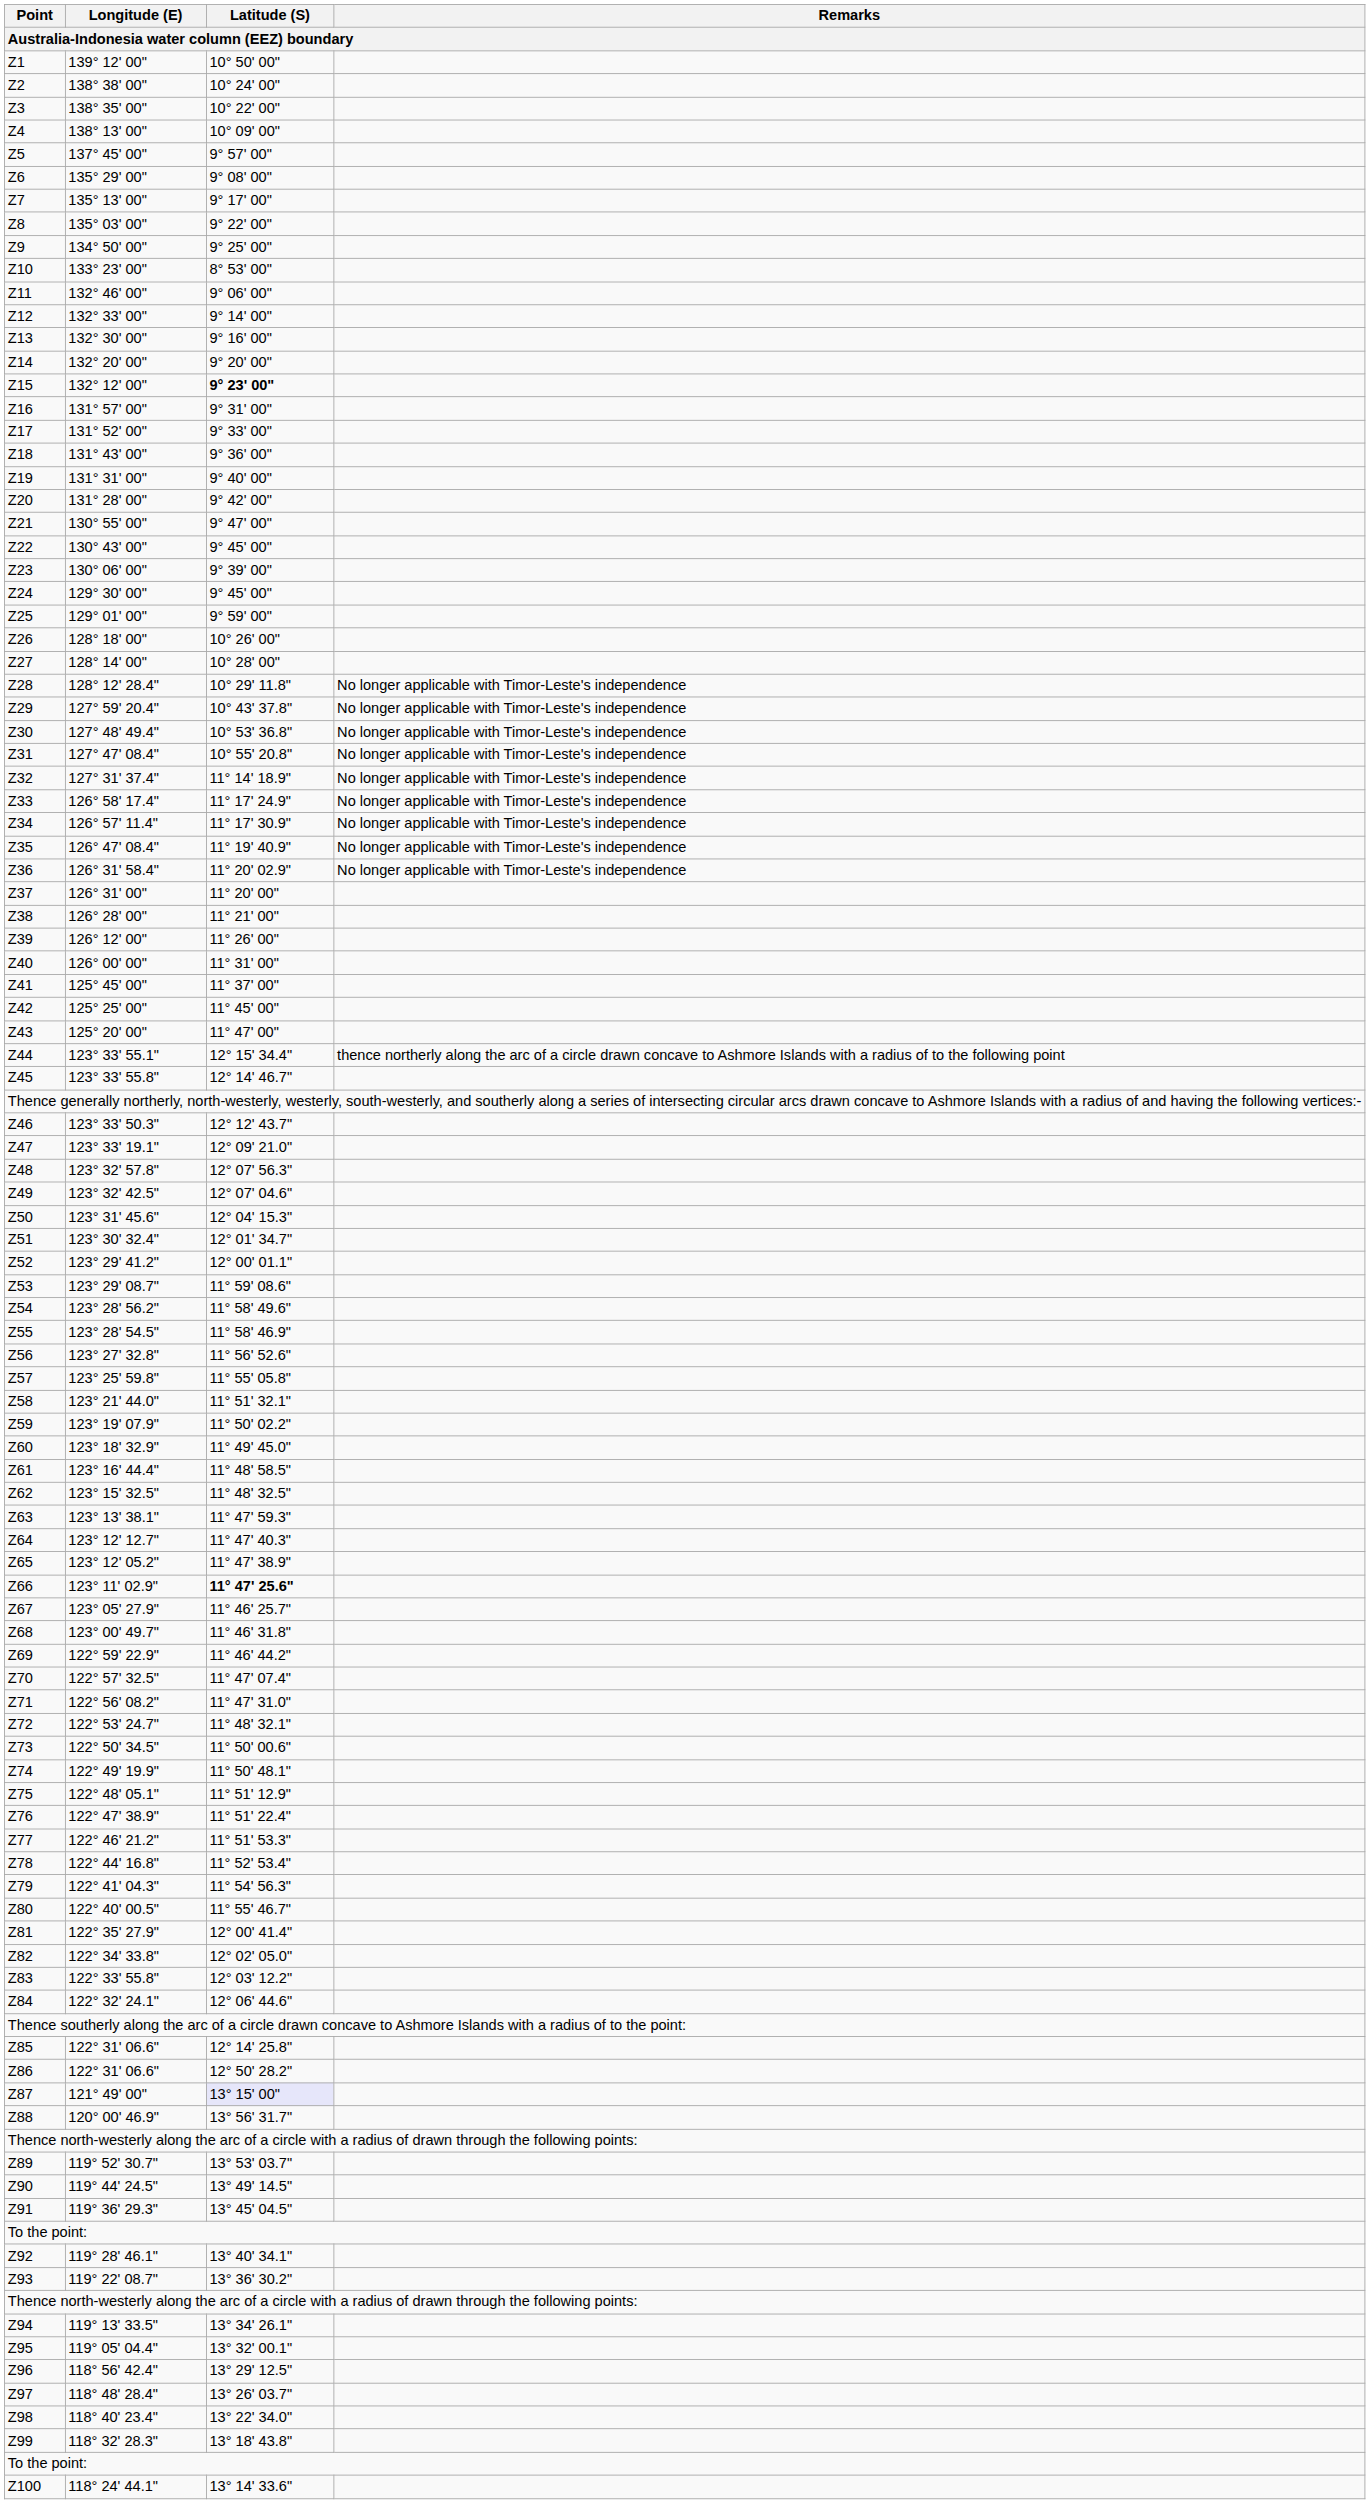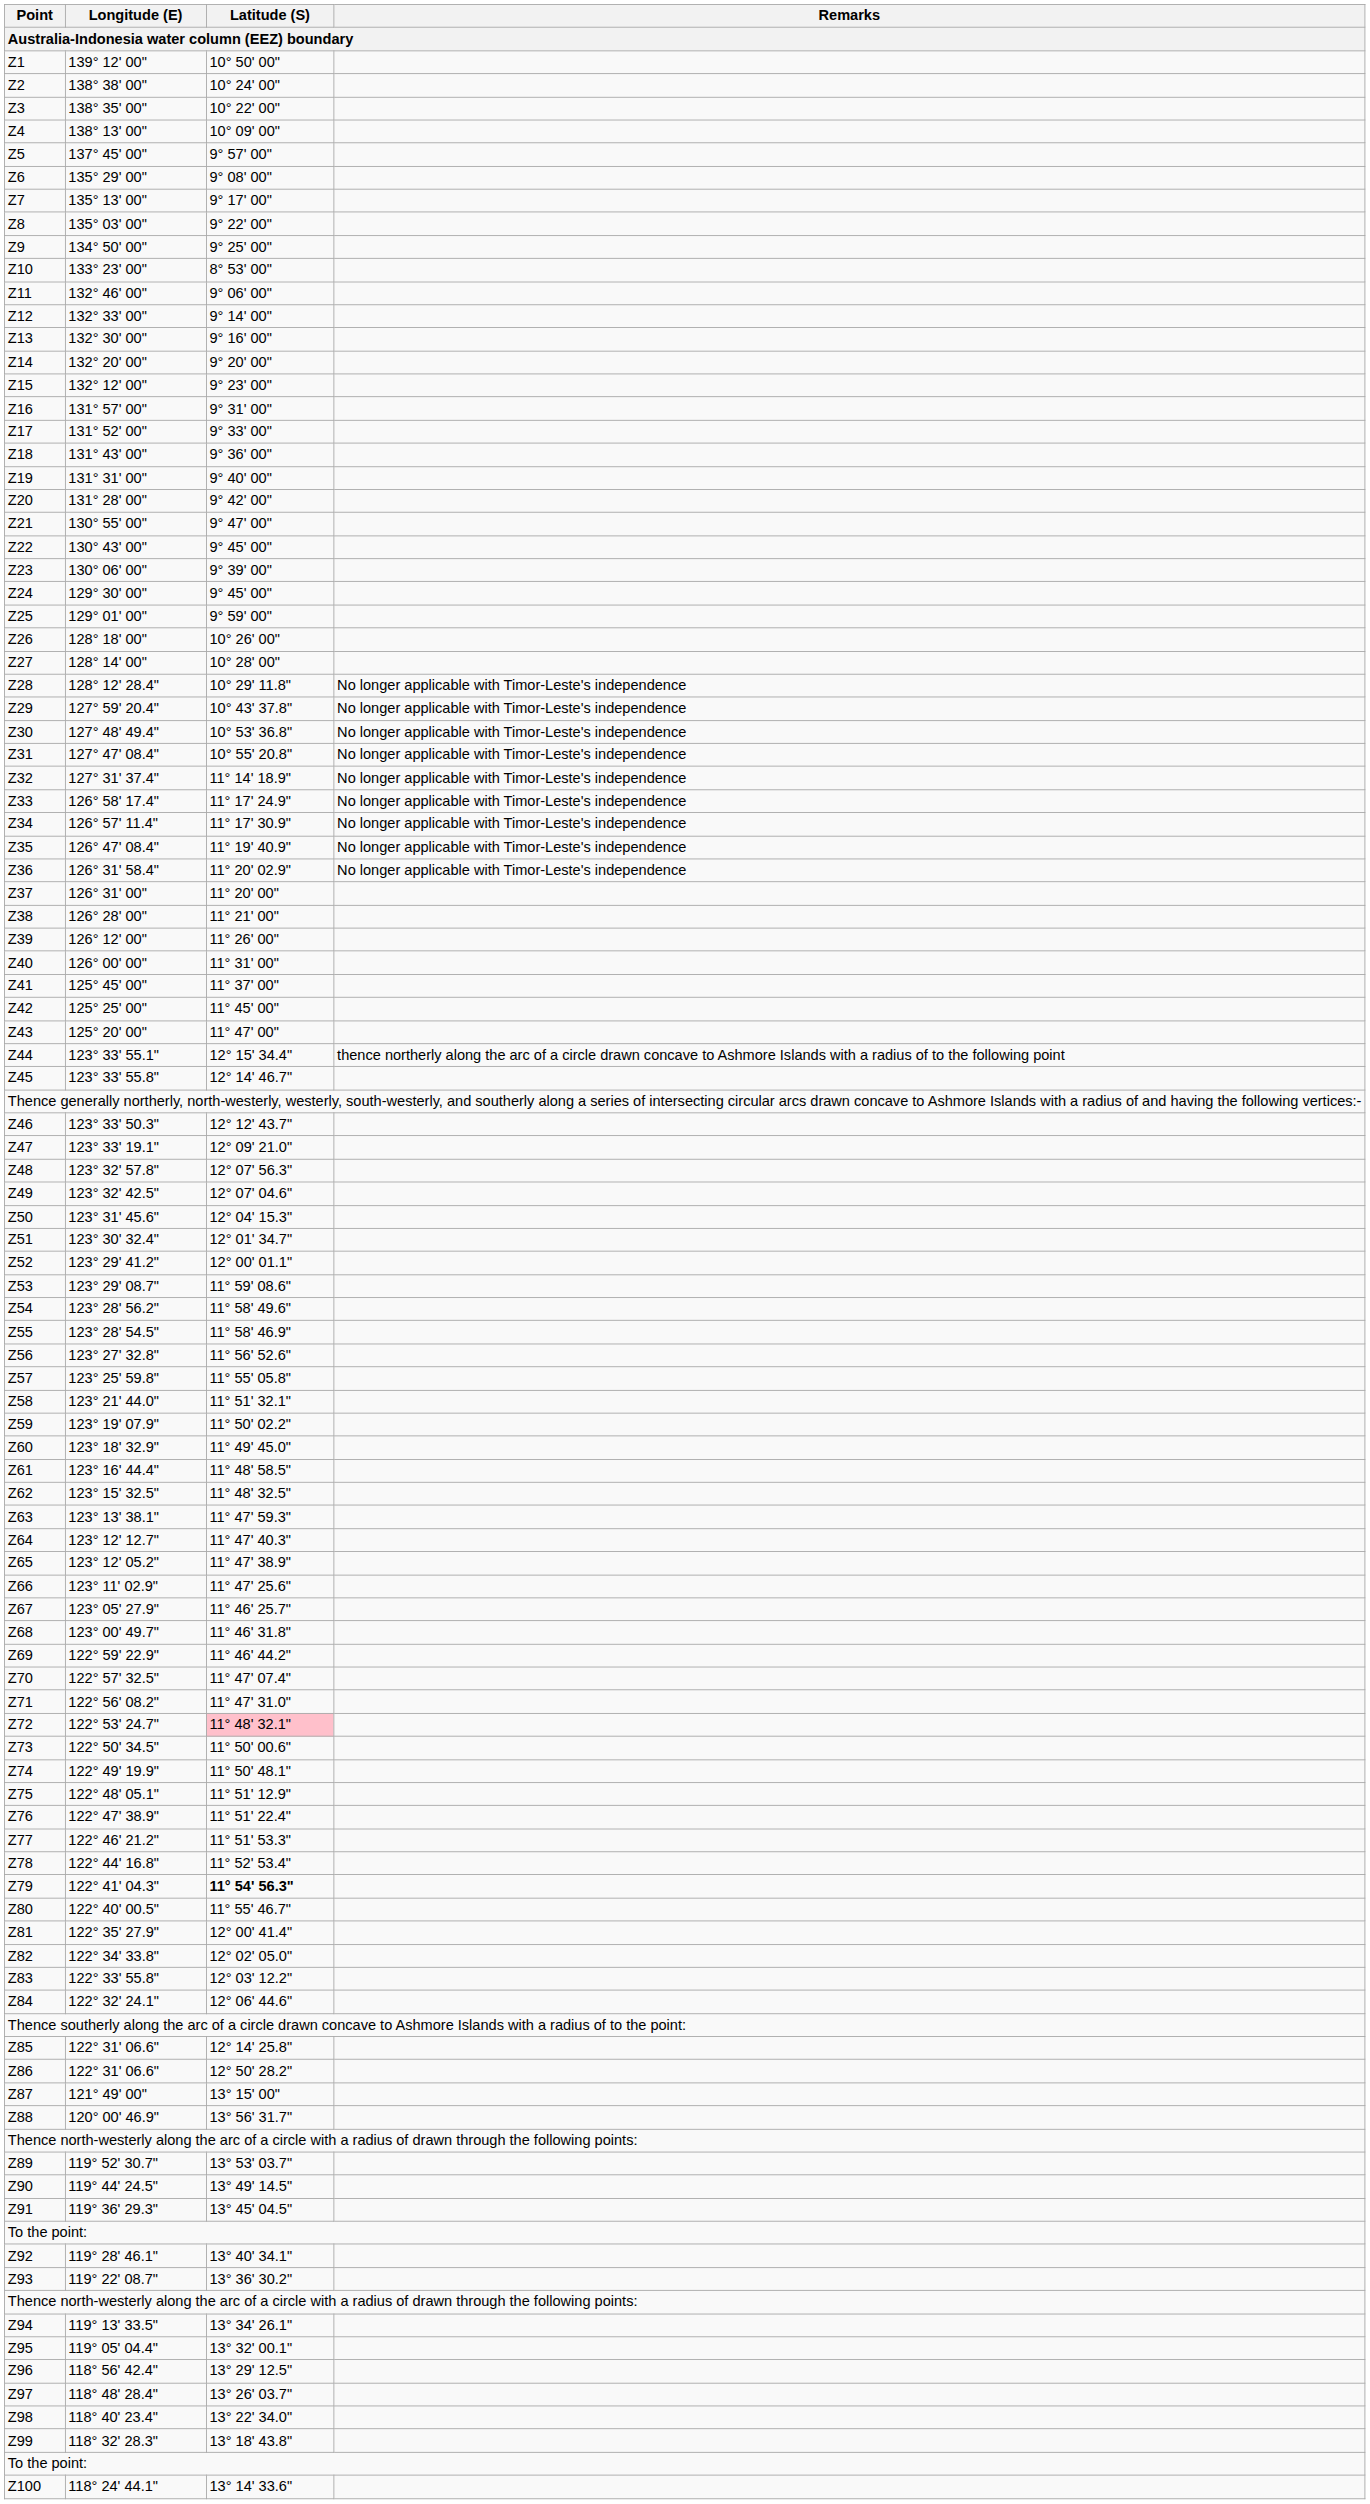(242, 385) bold -> (241, 385) normal
(252, 1586) bold -> (250, 1586) normal
(250, 1724) no background -> (250, 1724) pink background
(250, 1886) normal -> (252, 1886) bold
(245, 2094) lavender background -> (245, 2094) no background
